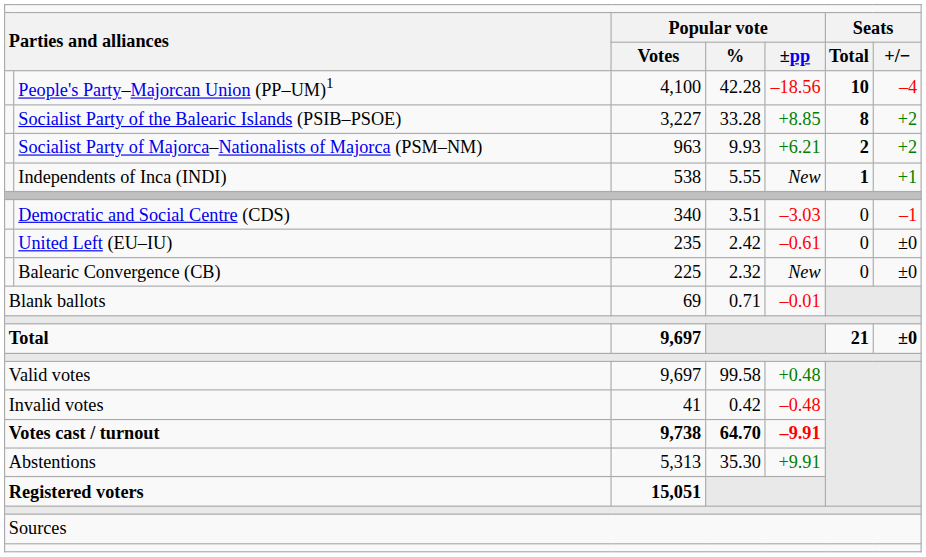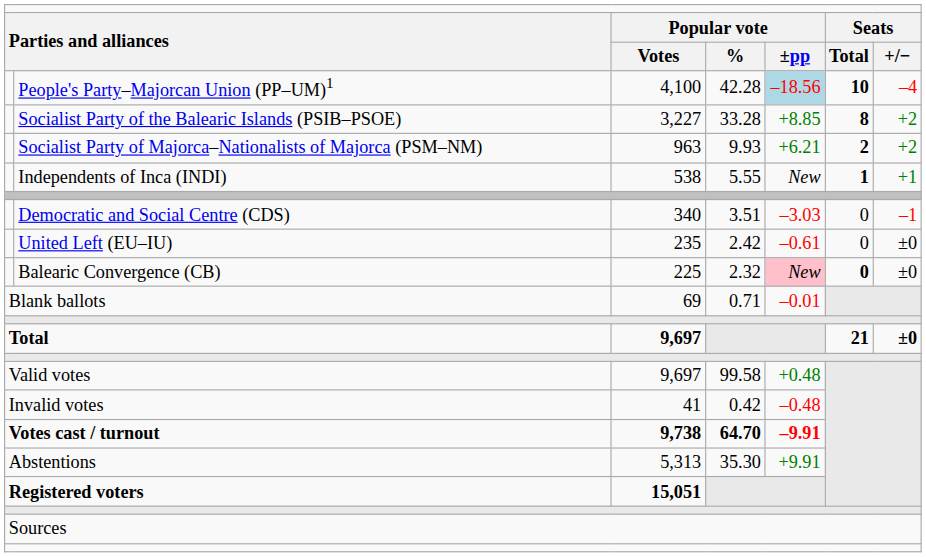(796, 87) no background -> (796, 87) lightblue background
(804, 272) no background -> (804, 272) pink background
(864, 272) normal -> (864, 272) bold
